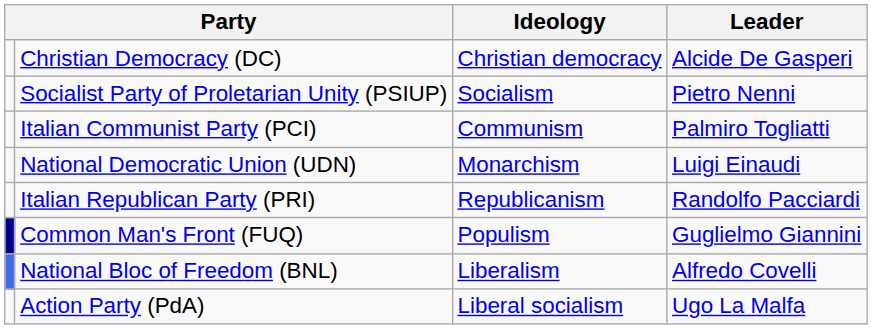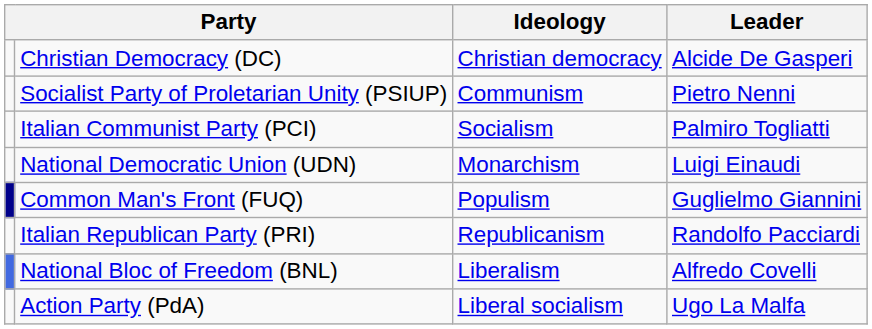(505, 93) Socialism -> (520, 93) Communism
(520, 128) Communism -> (505, 128) Socialism
rows swapped: (162, 235) <-> (168, 199)
